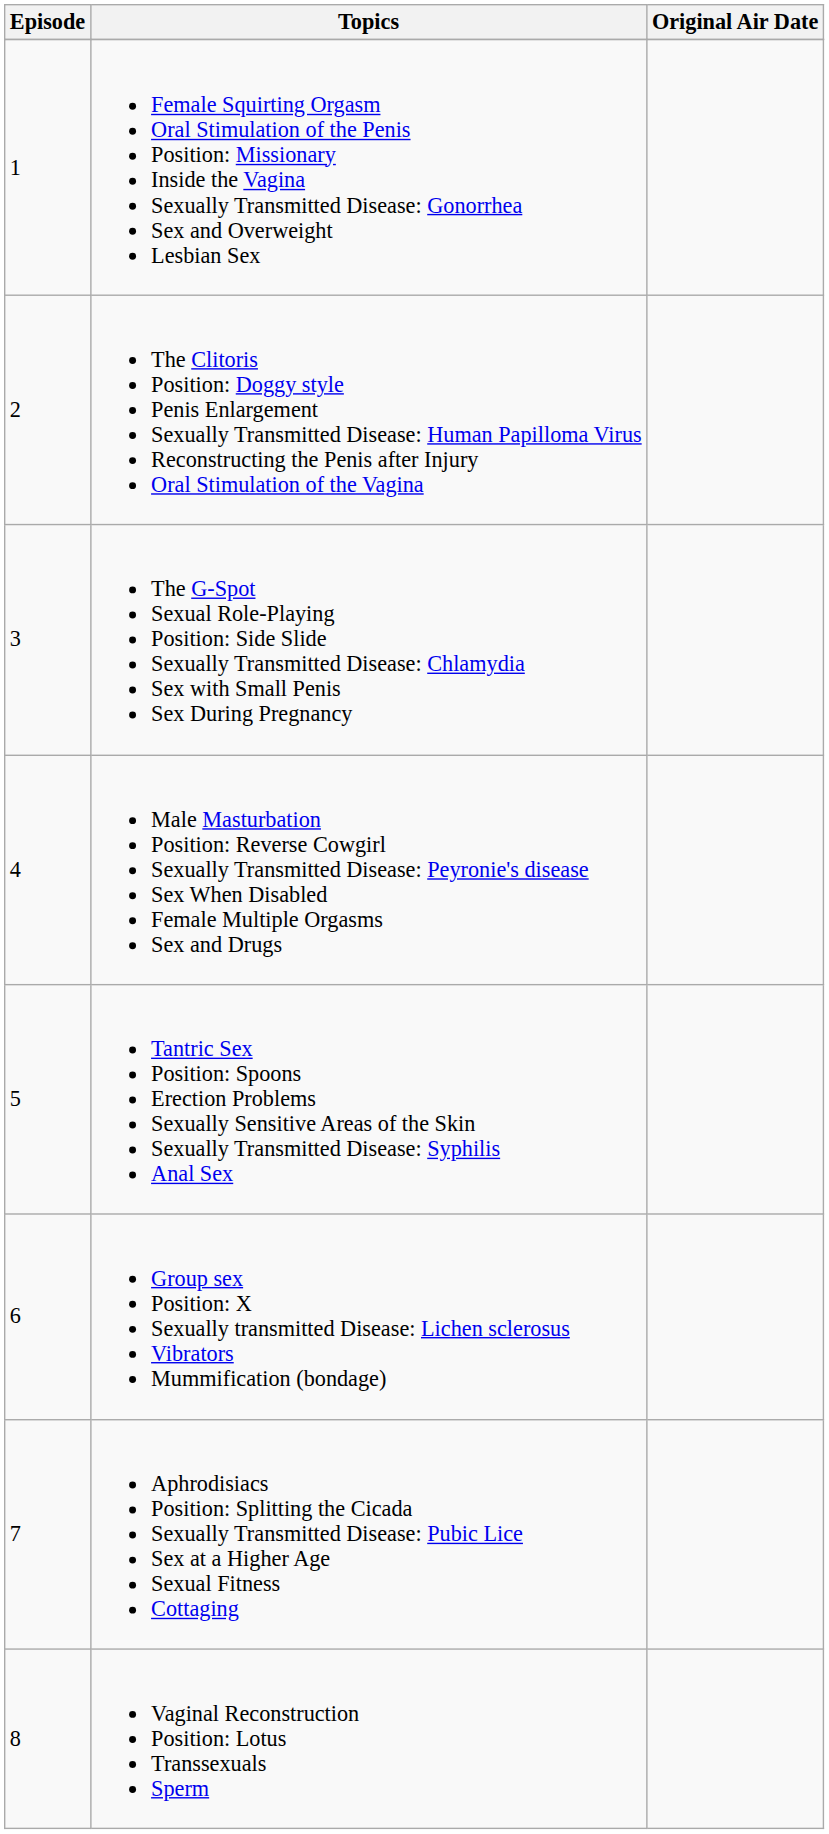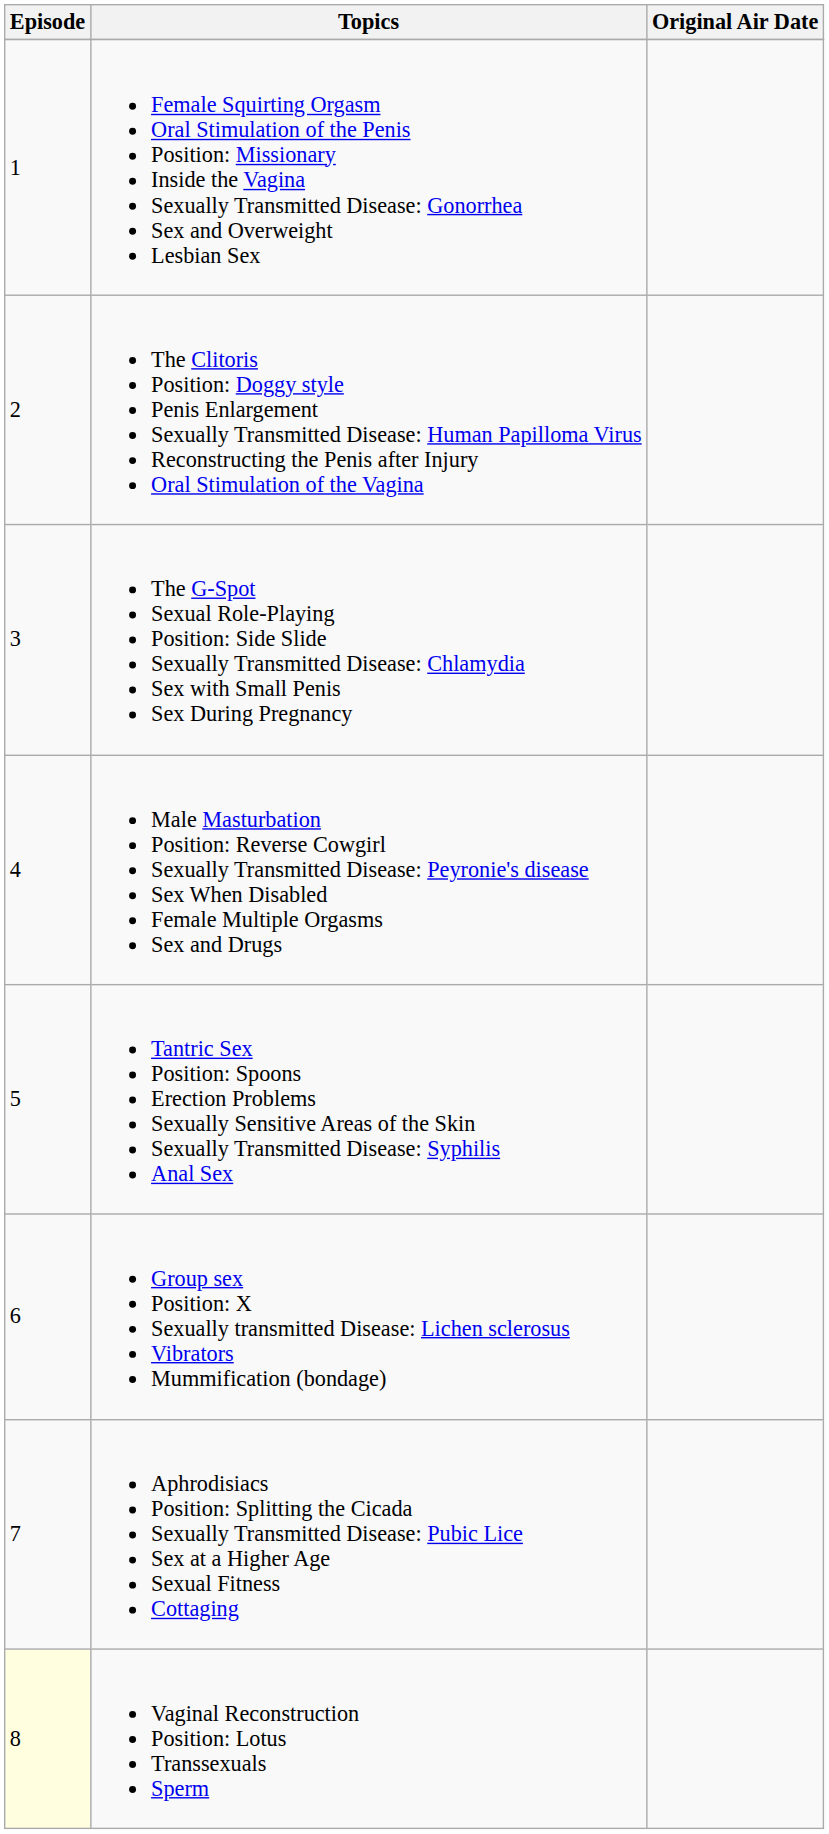(15, 1738) no background -> (15, 1738) lightyellow background
